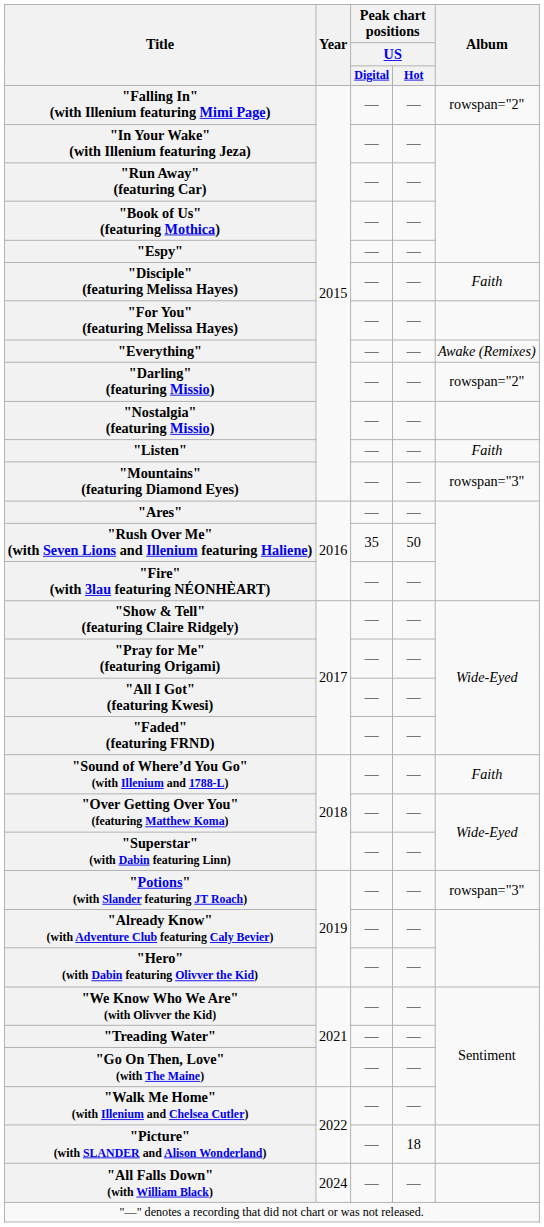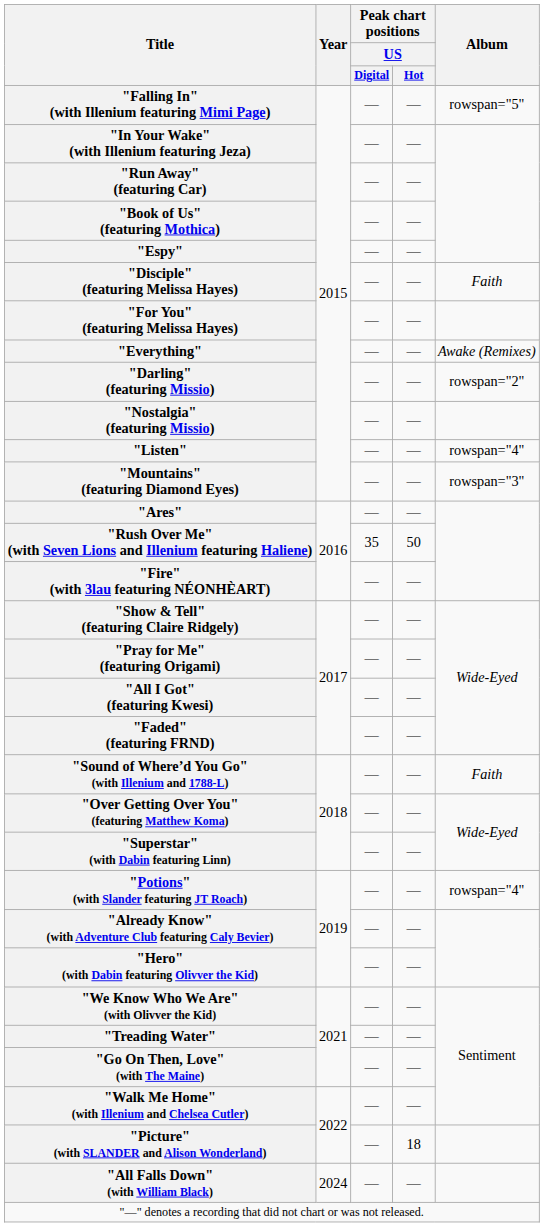(487, 104) rowspan="2" -> (487, 104) rowspan="5"
(487, 450) Faith -> (487, 450) rowspan="4"
(487, 890) rowspan="3" -> (487, 890) rowspan="4"
